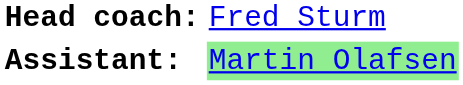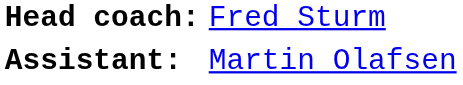(333, 61) lightgreen background -> (333, 61) no background
